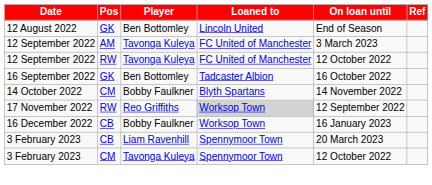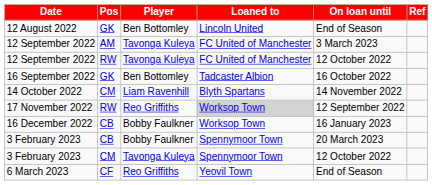(158, 92) Bobby Faulkner -> (156, 92) Liam Ravenhill
(156, 140) Liam Ravenhill -> (158, 140) Bobby Faulkner
+ row: (37, 172)
